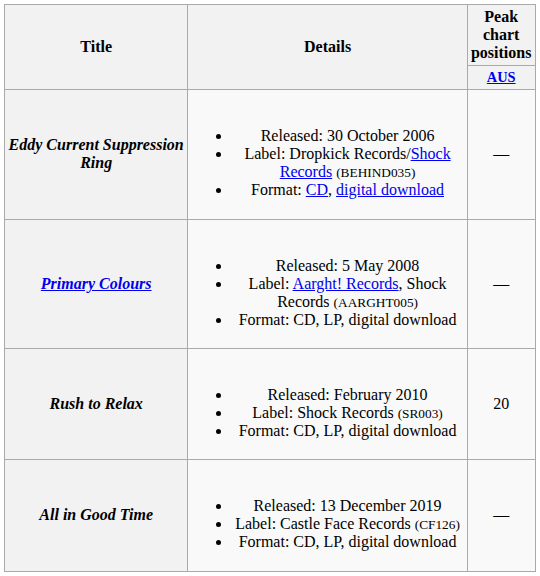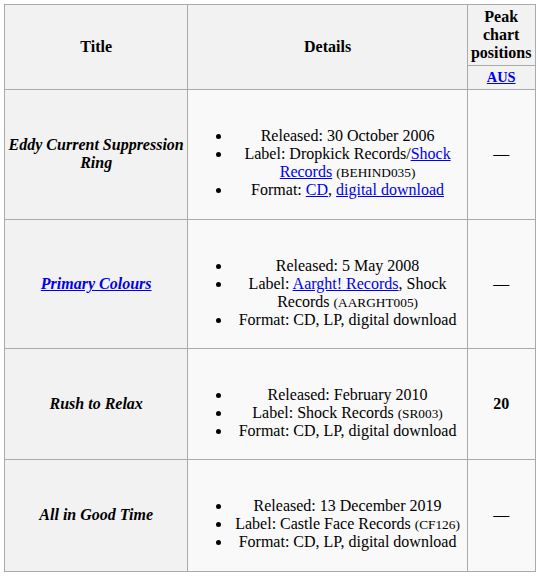(501, 404) normal -> (501, 404) bold
